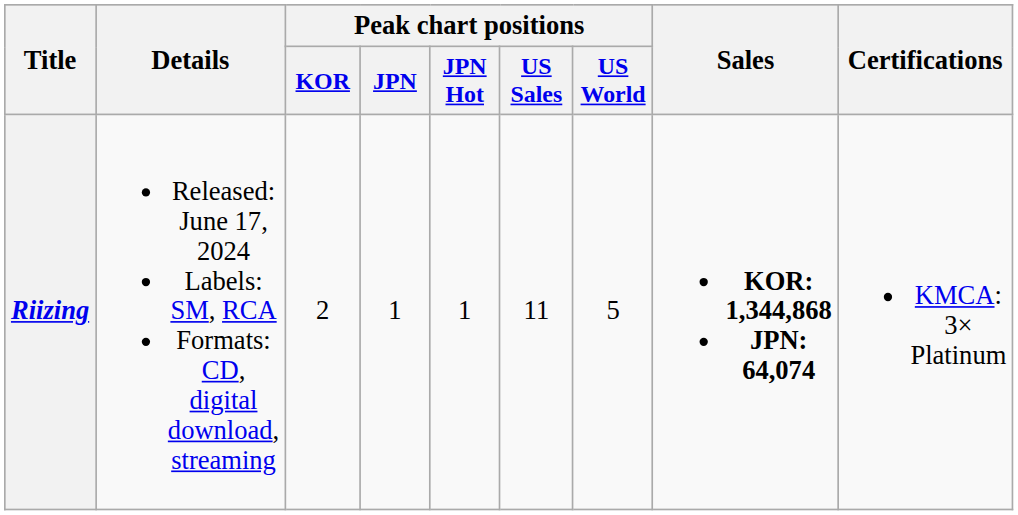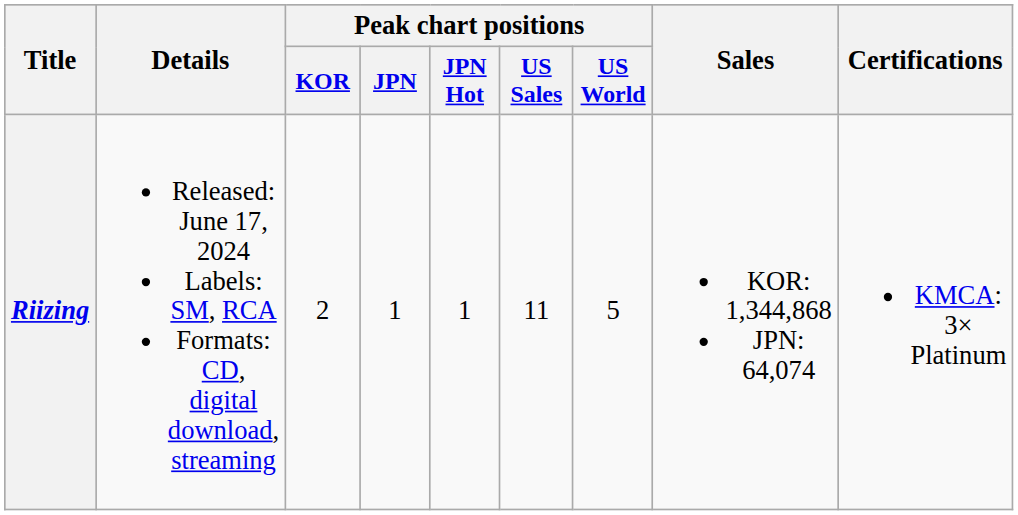(745, 327) bold -> (745, 327) normal
